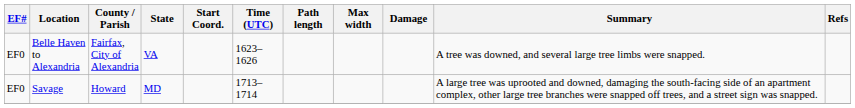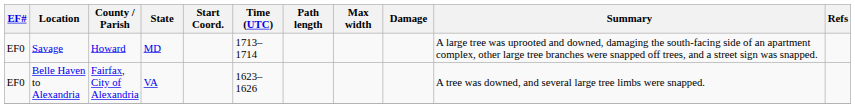rows swapped: (59, 54) <-> (48, 89)
